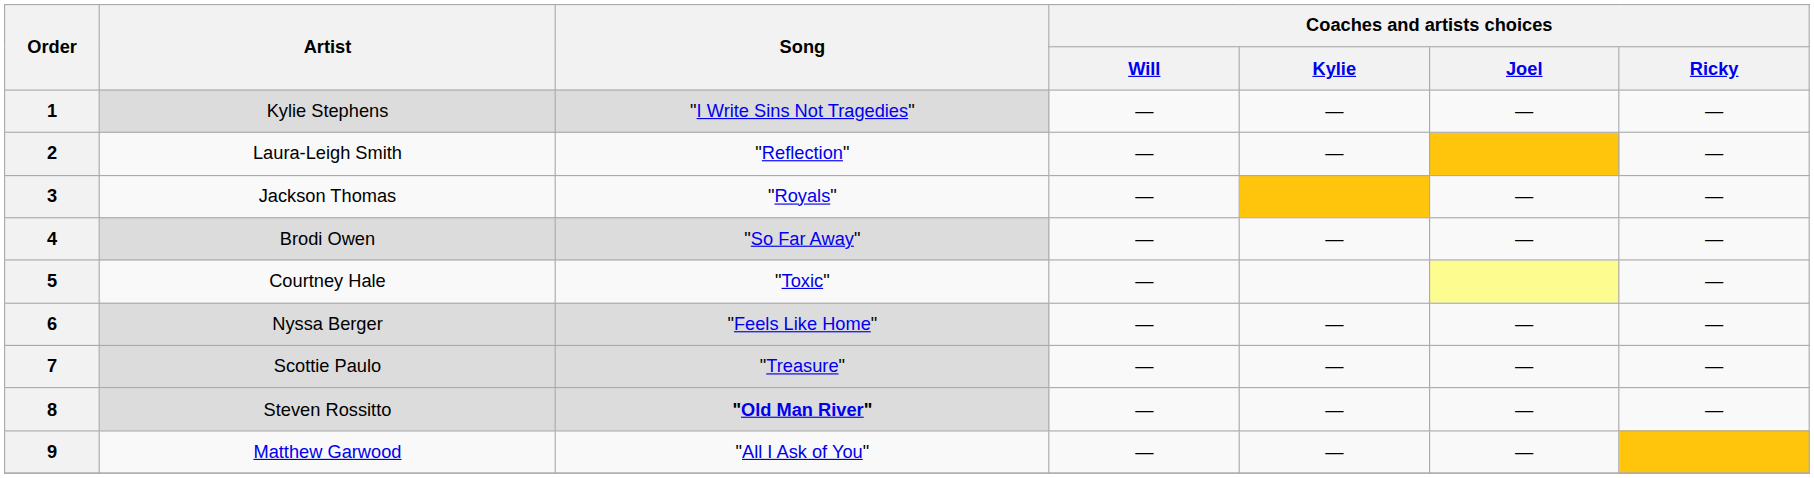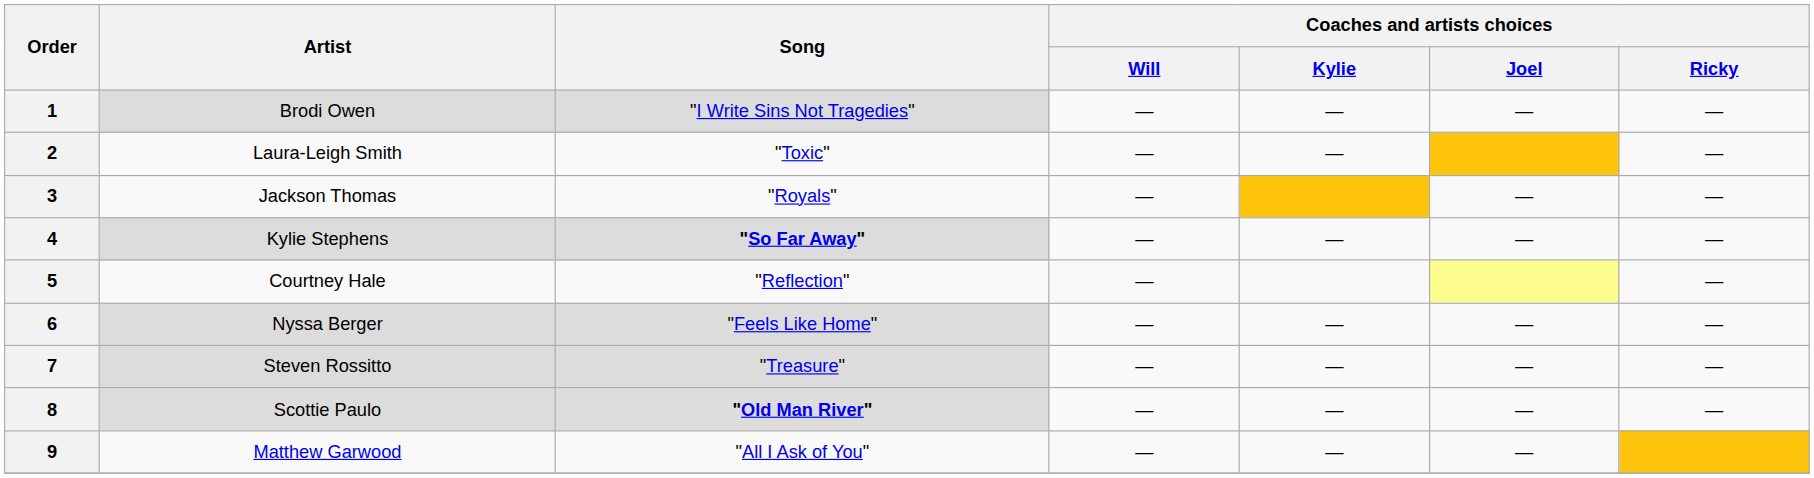(327, 111) Kylie Stephens -> (327, 111) Brodi Owen
(802, 153) "Reflection" -> (802, 153) "Toxic"
(327, 238) Brodi Owen -> (327, 238) Kylie Stephens
(802, 238) normal -> (802, 238) bold
(802, 281) "Toxic" -> (802, 281) "Reflection"
(327, 366) Scottie Paulo -> (327, 366) Steven Rossitto
(327, 409) Steven Rossitto -> (327, 409) Scottie Paulo
